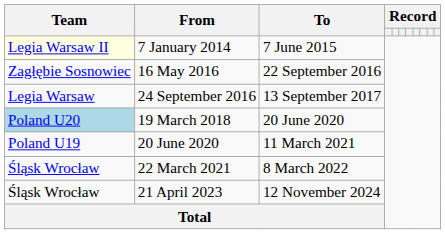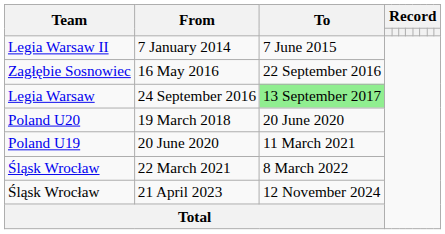(58, 47) lightyellow background -> (58, 47) no background
(322, 95) no background -> (322, 95) lightgreen background
(44, 119) lightblue background -> (44, 119) no background
